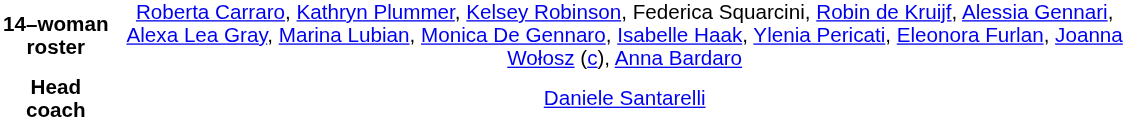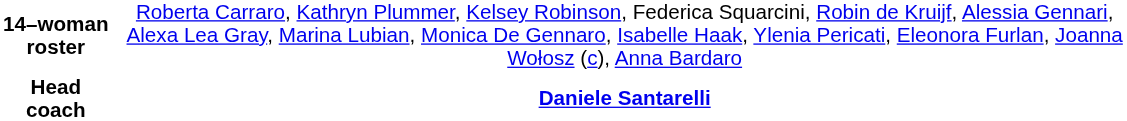(625, 98) normal -> (625, 98) bold
